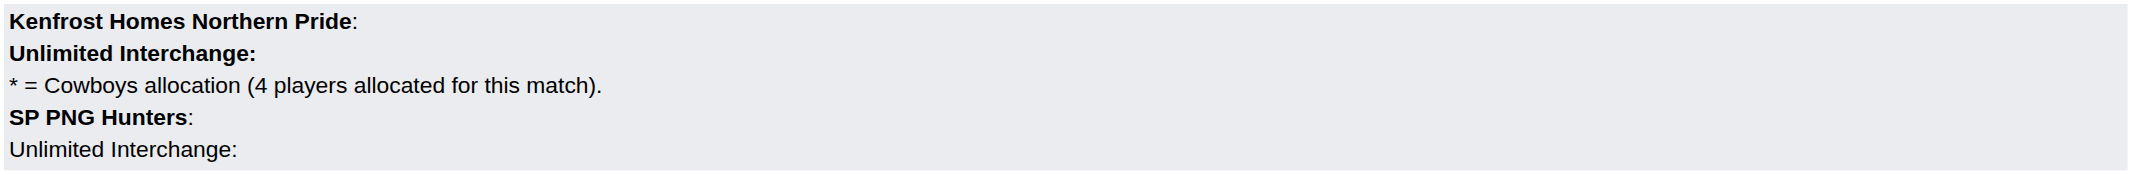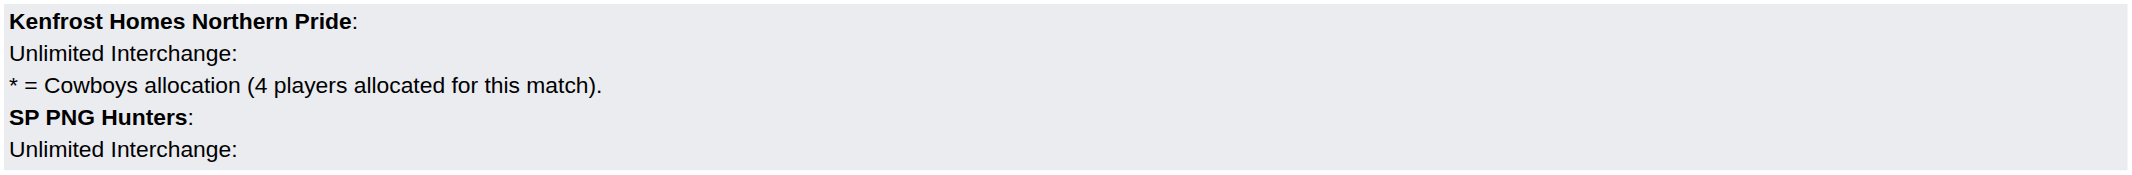(133, 54) bold -> (123, 54) normal
